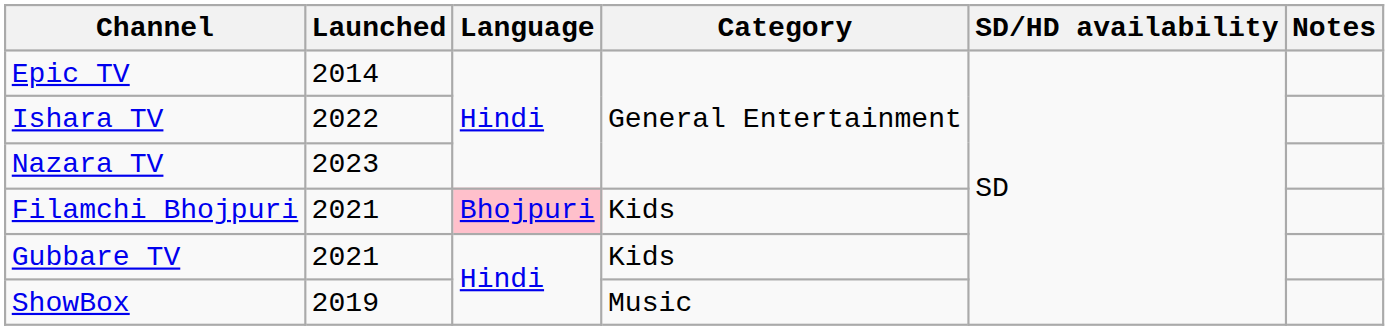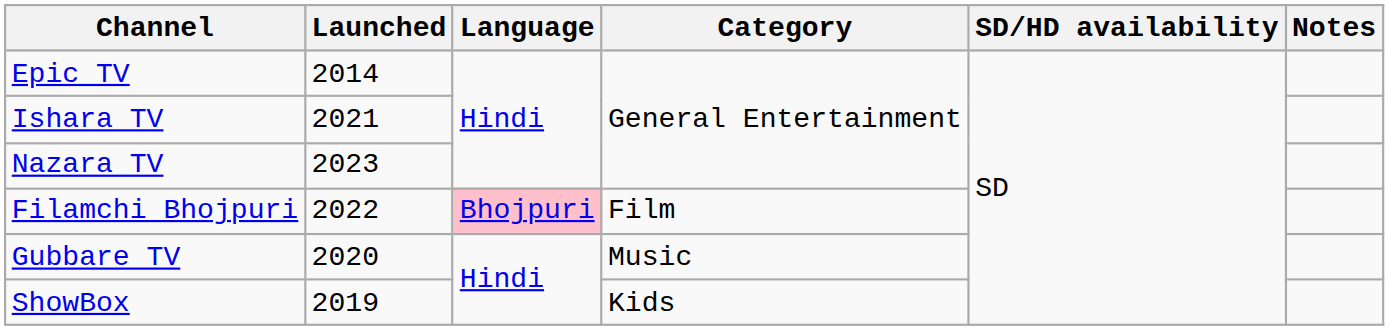(345, 119) 2022 -> (345, 119) 2021
(345, 211) 2021 -> (345, 211) 2022
(642, 211) Kids -> (642, 211) Film
(345, 257) 2021 -> (345, 257) 2020
(642, 257) Kids -> (650, 257) Music
(650, 303) Music -> (642, 303) Kids
